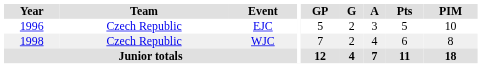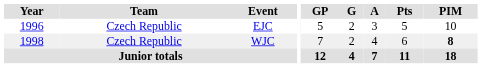(451, 41) normal -> (451, 41) bold
